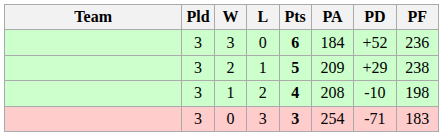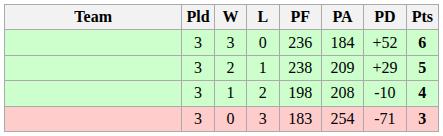columns swapped: (417, 17) <-> (295, 17)
